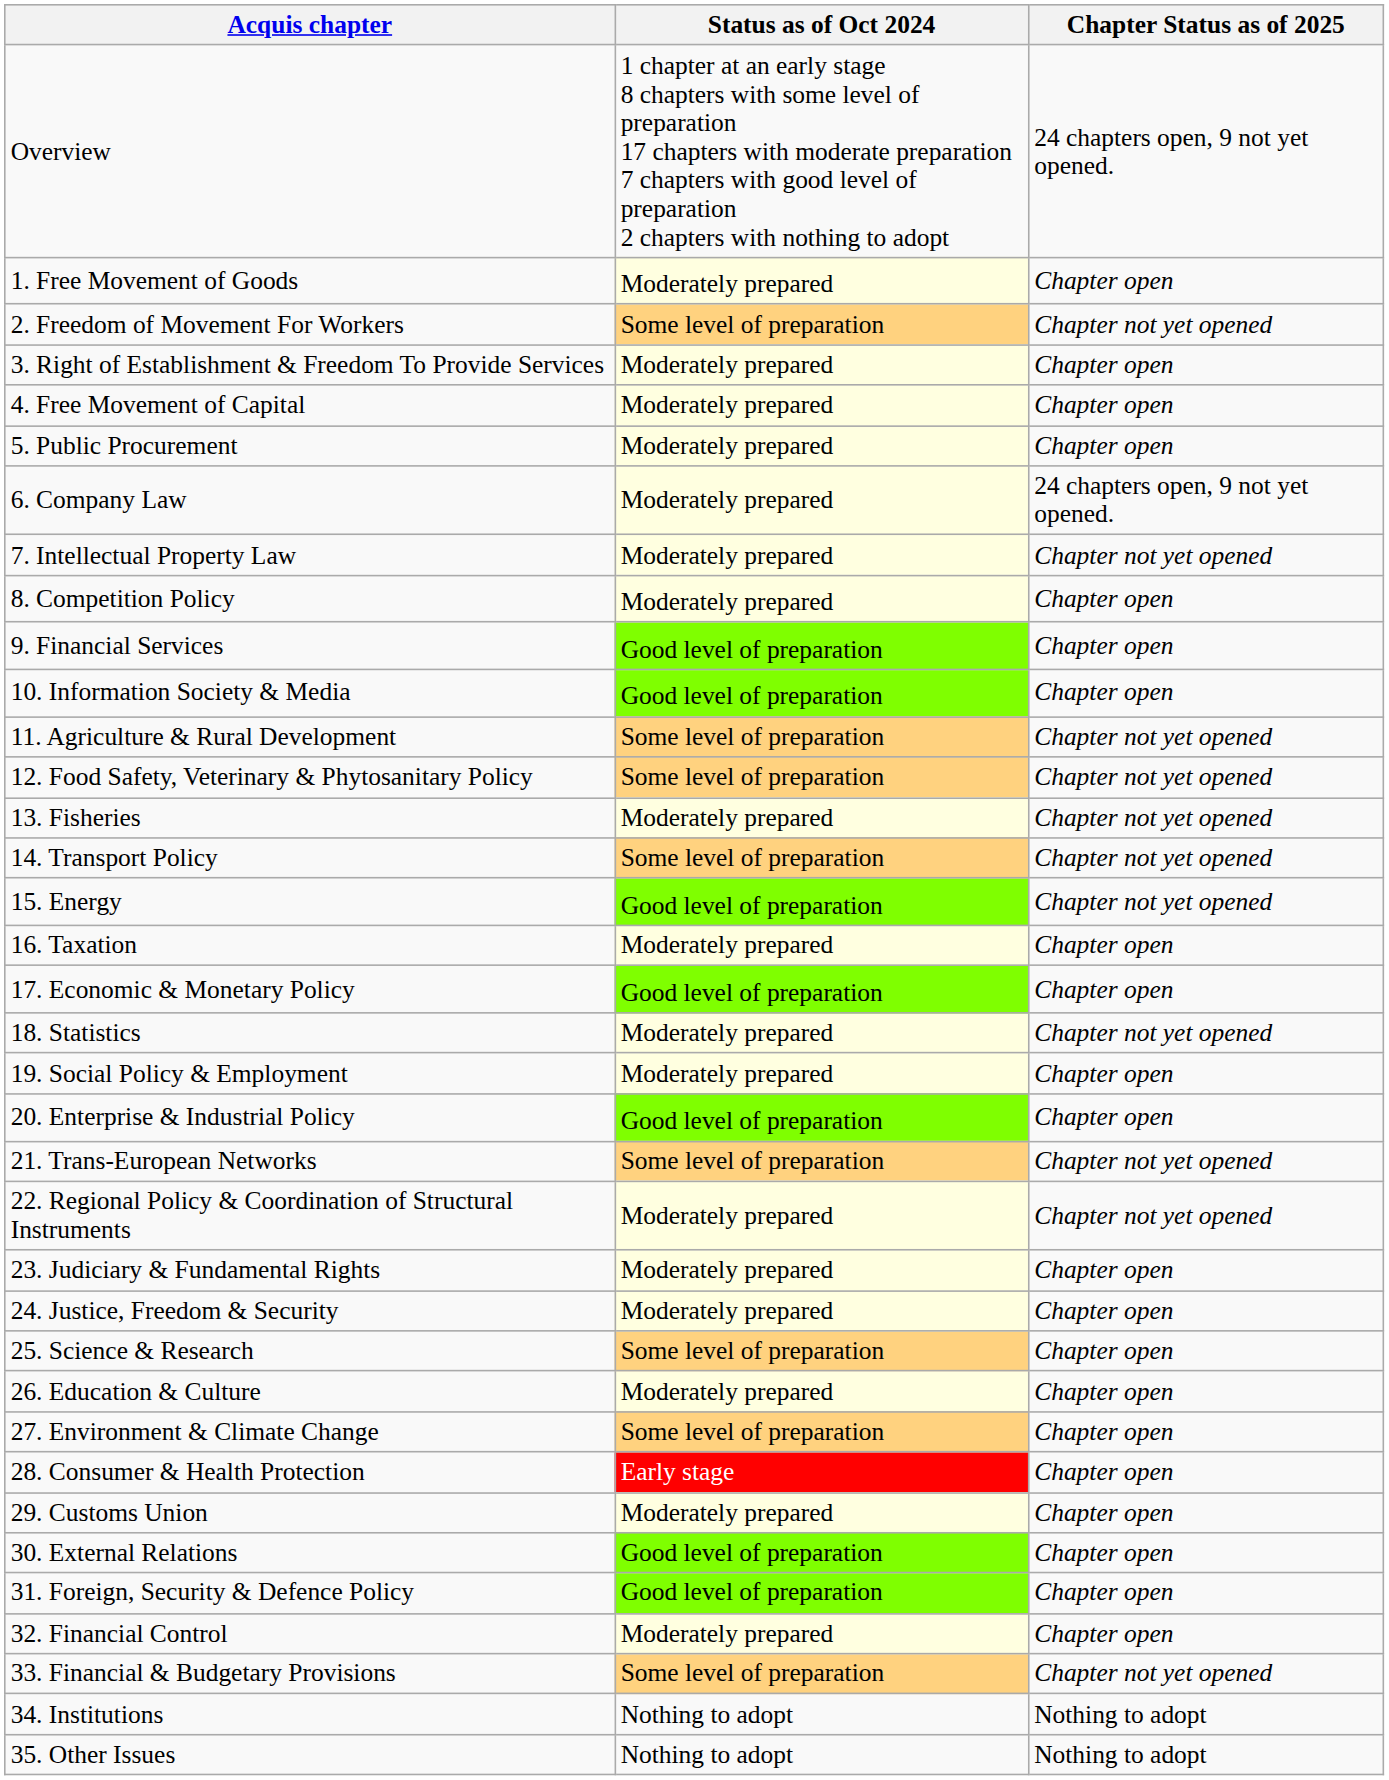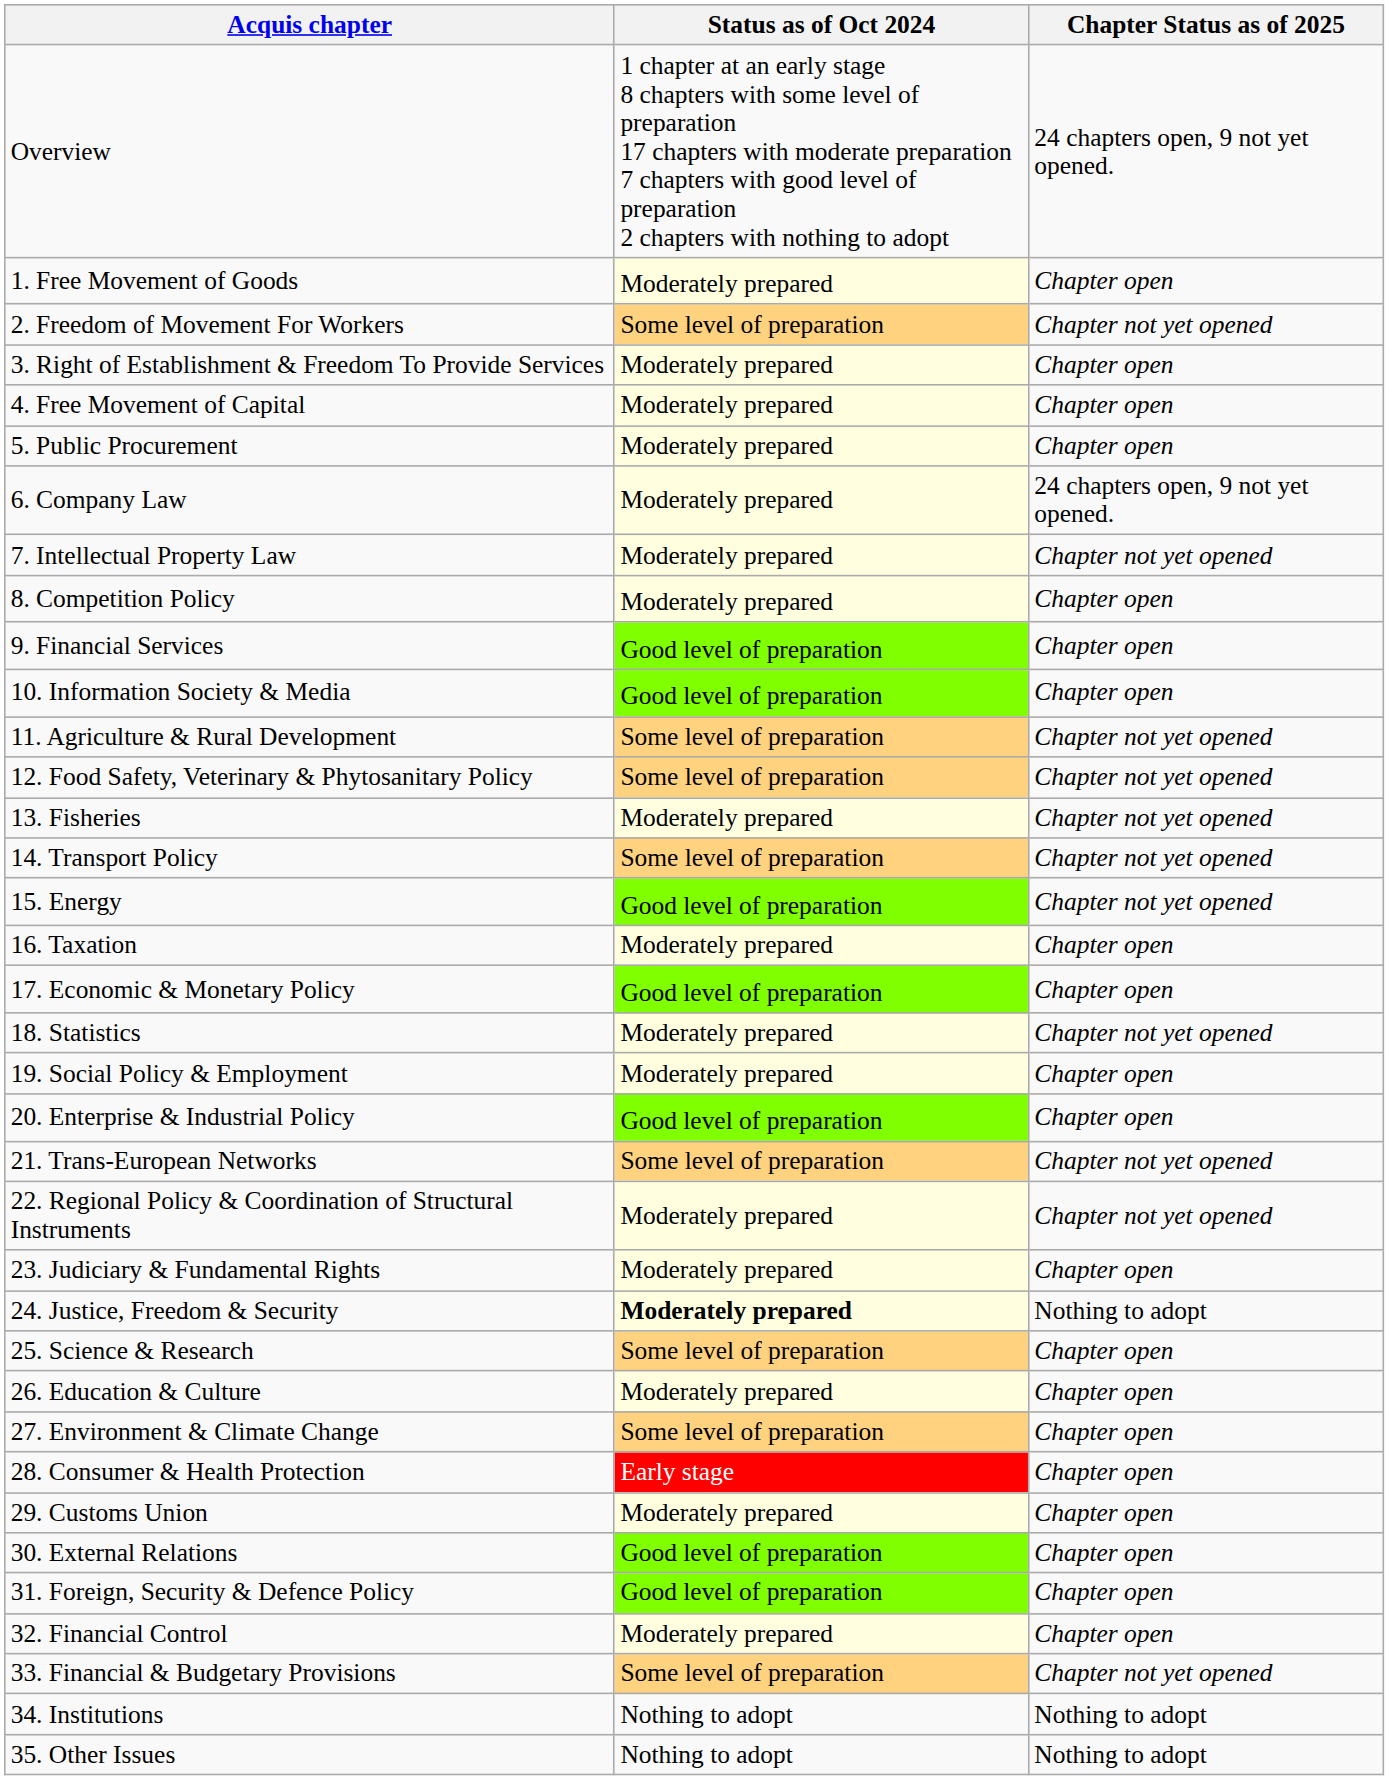(727, 1310) normal -> (736, 1310) bold
(1104, 1310) Chapter open -> (1121, 1310) Nothing to adopt
